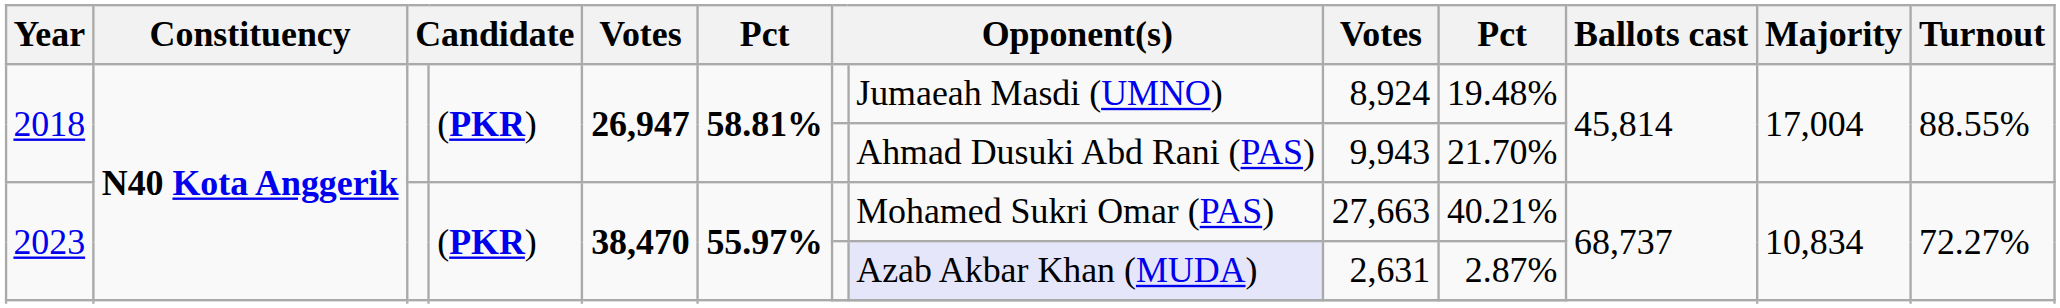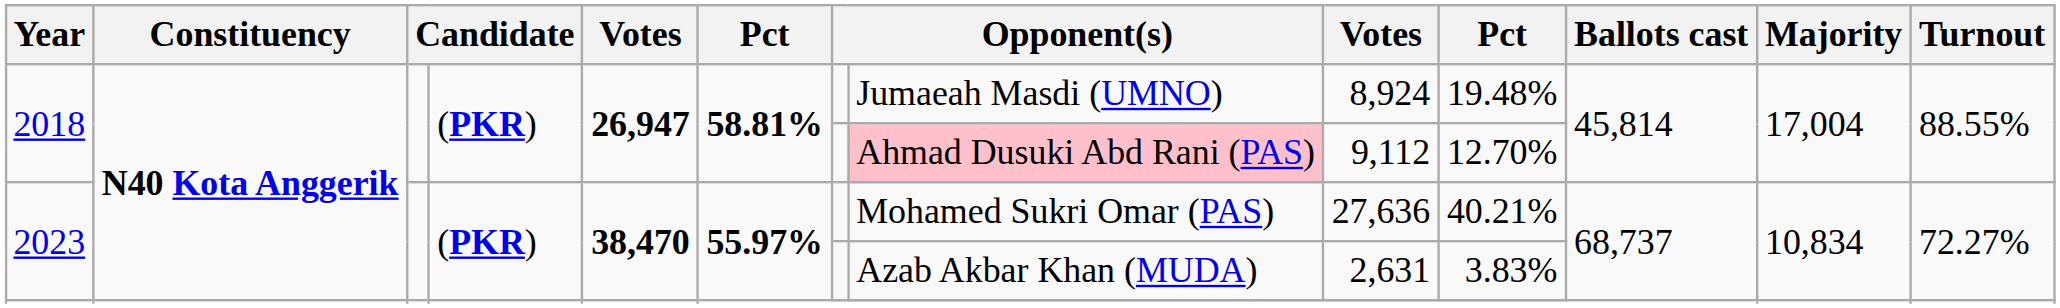(1086, 152) no background -> (1086, 152) pink background
(1390, 152) 9,943 -> (1391, 152) 9,112
(1502, 152) 21.70% -> (1502, 152) 12.70%
(1381, 211) 27,663 -> (1381, 211) 27,636
(1057, 270) lavender background -> (1057, 270) no background
(1511, 270) 2.87% -> (1511, 270) 3.83%
